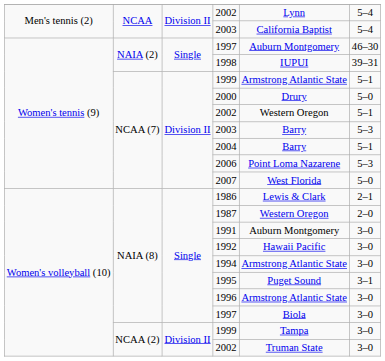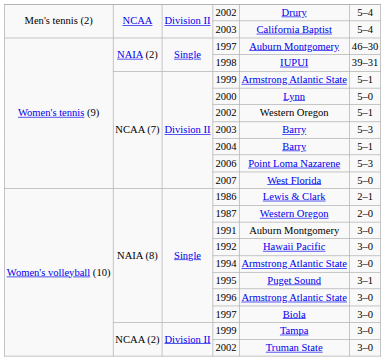(294, 12) Lynn -> (294, 12) Drury
(294, 96) Drury -> (294, 96) Lynn
